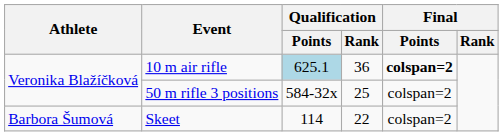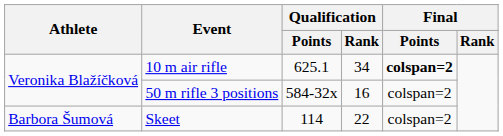(312, 67) lightblue background -> (312, 67) no background
(362, 67) 36 -> (362, 67) 34
(362, 93) 25 -> (362, 93) 16
